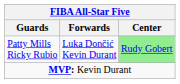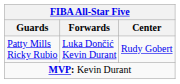(147, 49) lightgreen background -> (147, 49) no background
